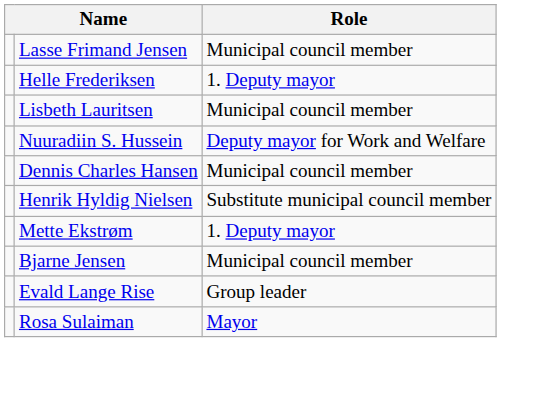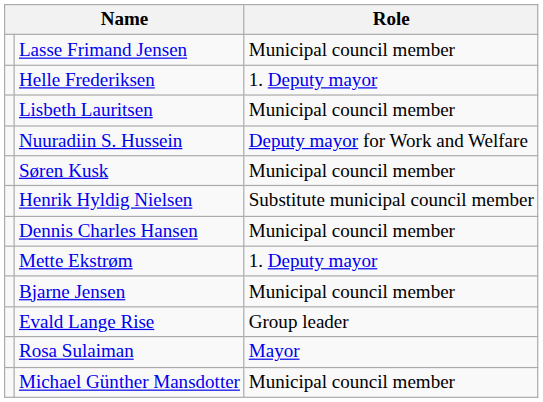+ row: (64, 170)
rows swapped: (106, 200) <-> (108, 170)
+ row: (129, 381)
